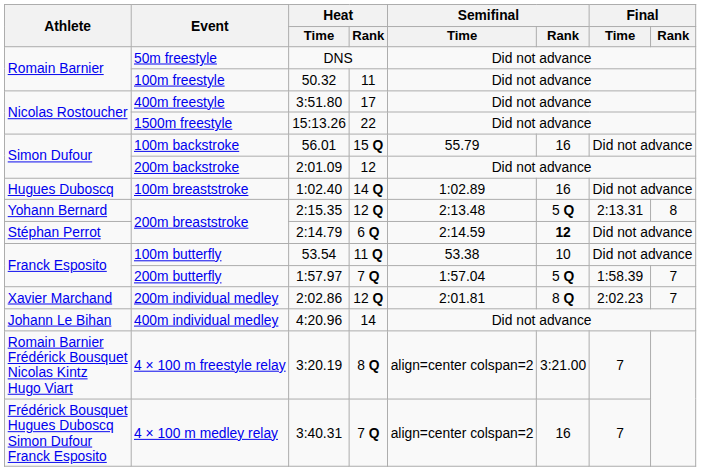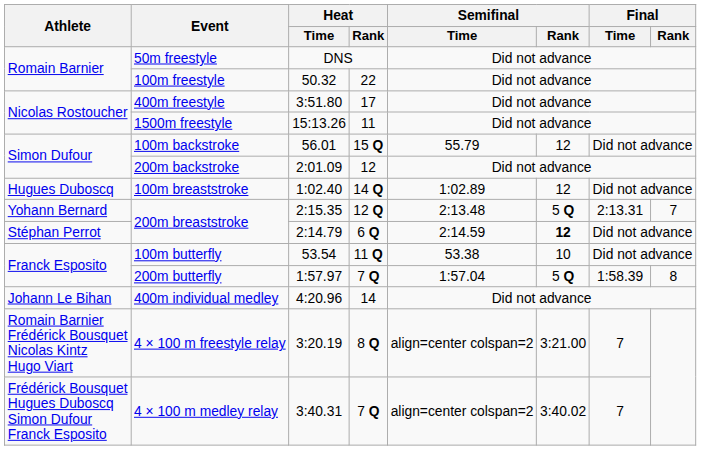(368, 80) 11 -> (368, 80) 22
(368, 124) 22 -> (368, 124) 11
(563, 146) 16 -> (563, 146) 12
(563, 189) 16 -> (563, 189) 12
(673, 211) 8 -> (673, 211) 7
(673, 277) 7 -> (673, 277) 8
- row: (206, 298)
(563, 433) 16 -> (563, 411) 3:40.02
